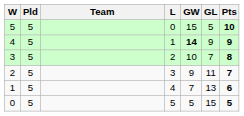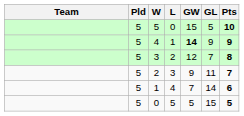columns swapped: (102, 12) <-> (13, 12)
(191, 57) 10 -> (191, 57) 12
(211, 88) 13 -> (211, 88) 14
